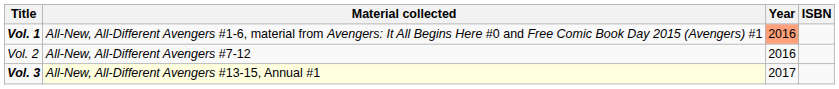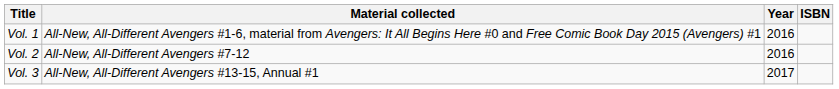(24, 34) bold -> (23, 34) normal
(782, 34) lightsalmon background -> (781, 34) no background
(24, 73) bold -> (23, 73) normal
(183, 73) lightyellow background -> (182, 73) no background
